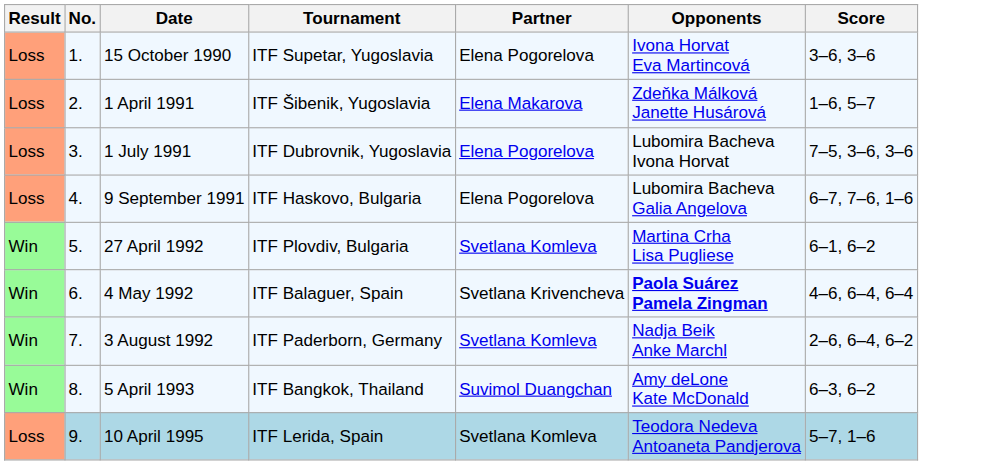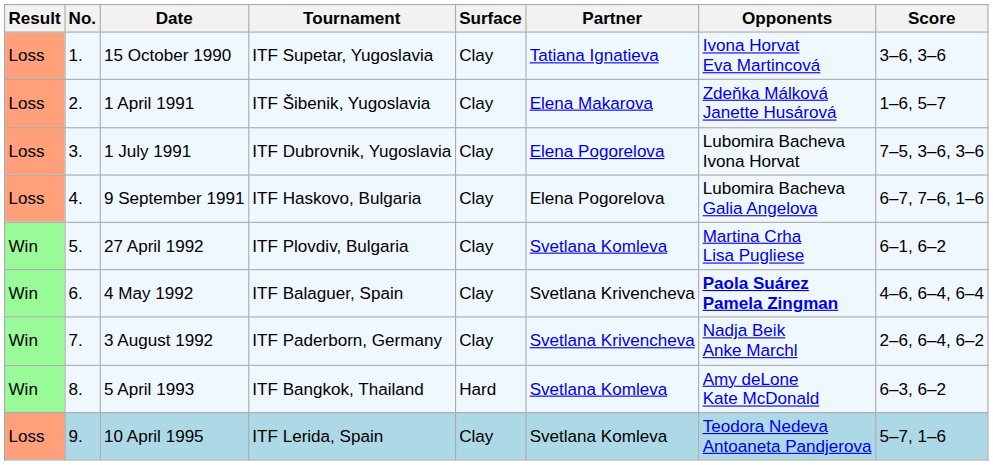+ column: (490, 17)
(527, 55) Elena Pogorelova -> (594, 55) Tatiana Ignatieva
(528, 340) Svetlana Komleva -> (612, 340) Svetlana Krivencheva
(536, 388) Suvimol Duangchan -> (598, 388) Svetlana Komleva
